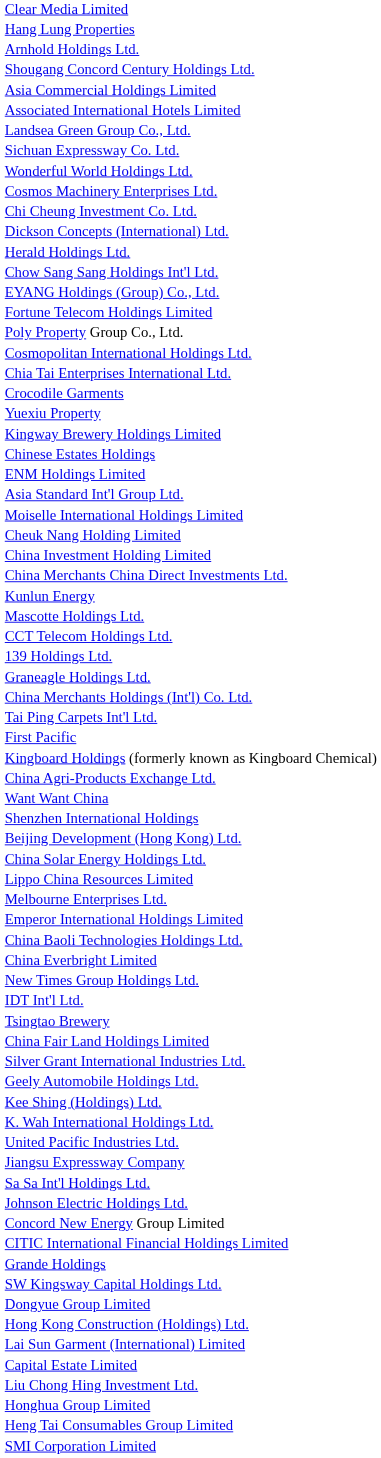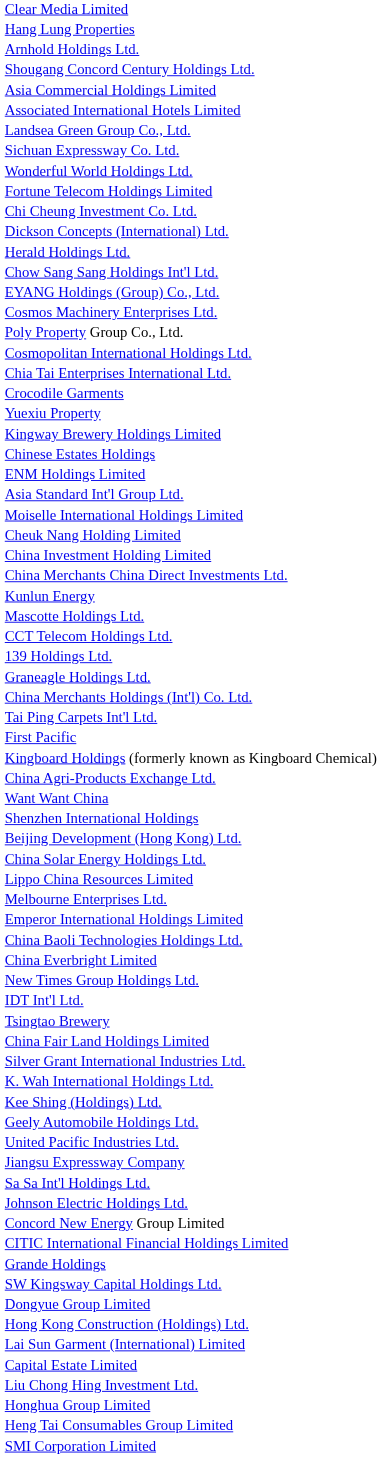(111, 191) Cosmos Machinery Enterprises Ltd. -> (109, 191) Fortune Telecom Holdings Limited
(109, 312) Fortune Telecom Holdings Limited -> (111, 312) Cosmos Machinery Enterprises Ltd.
(102, 1081) Geely Automobile Holdings Ltd. -> (109, 1081) K. Wah International Holdings Ltd.
(109, 1122) K. Wah International Holdings Ltd. -> (102, 1122) Geely Automobile Holdings Ltd.
